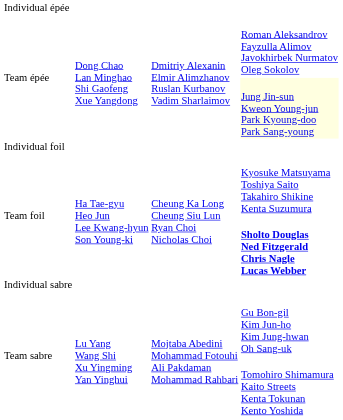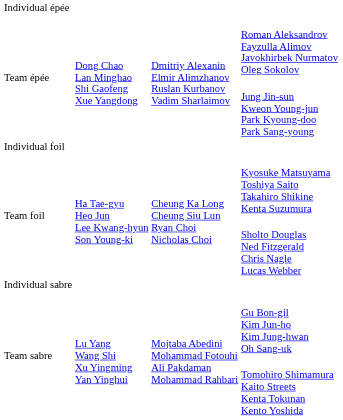(280, 114) lightyellow background -> (280, 114) no background
(275, 252) bold -> (274, 252) normal
